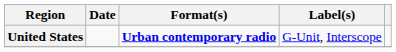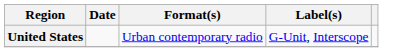(199, 36) bold -> (192, 36) normal
